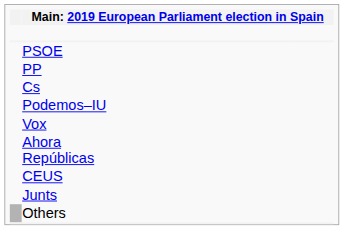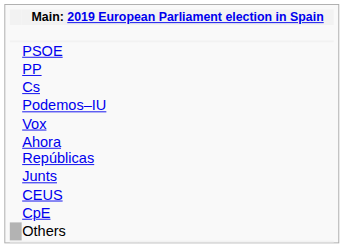rows swapped: (15, 195) <-> (15, 177)
+ row: (15, 214)
